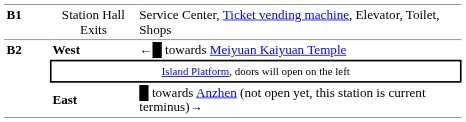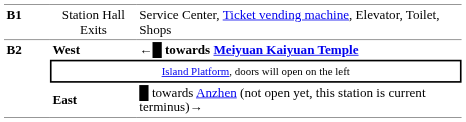(243, 50) normal -> (249, 50) bold
